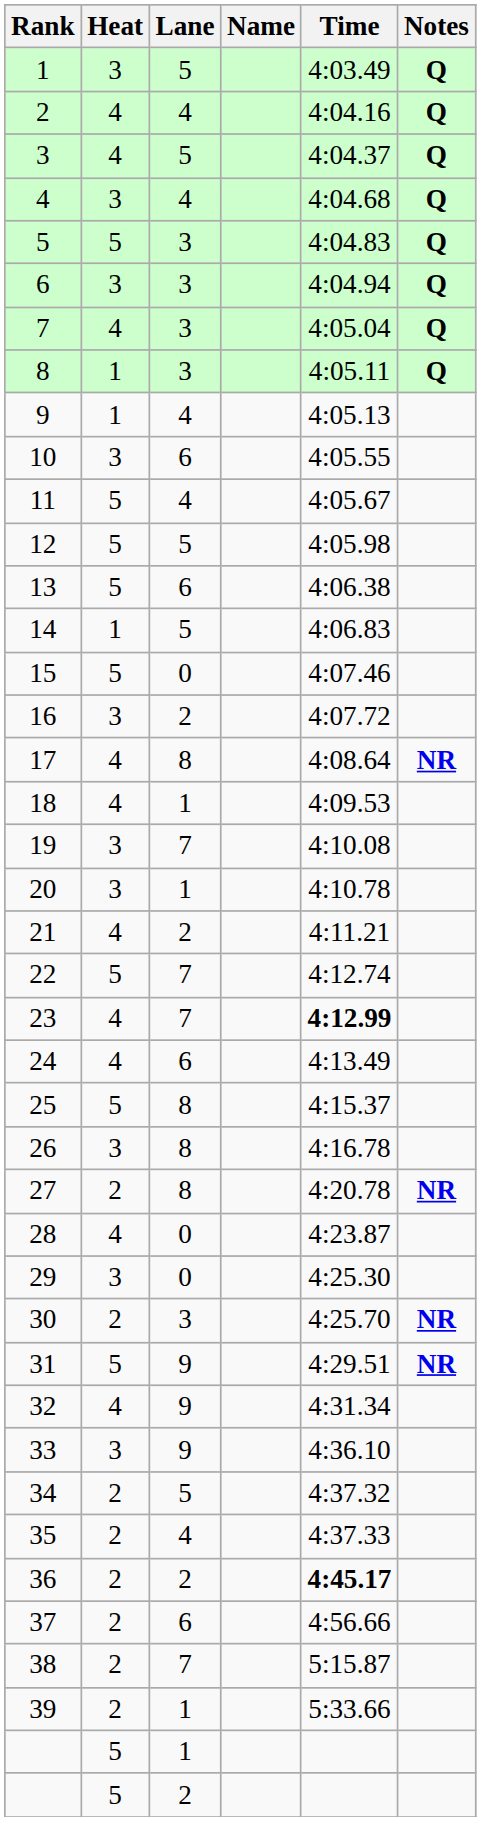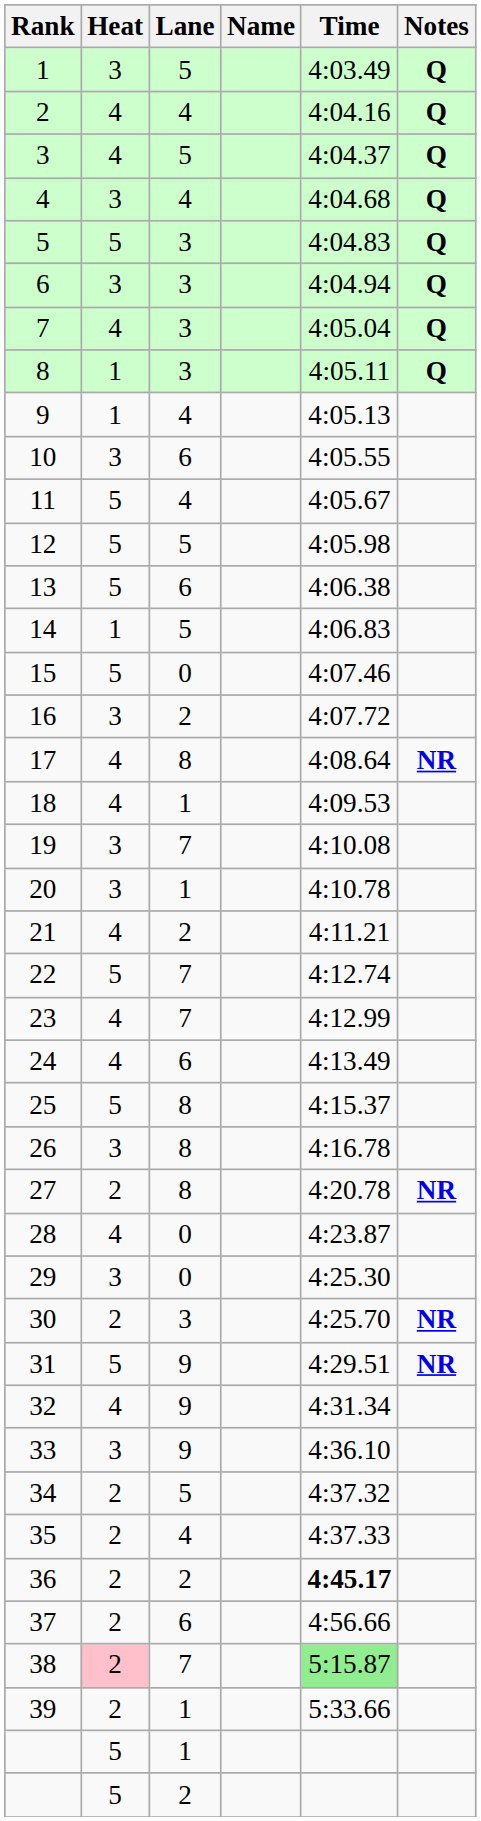(350, 1018) bold -> (350, 1018) normal
(115, 1665) no background -> (115, 1665) pink background
(350, 1665) no background -> (350, 1665) lightgreen background
